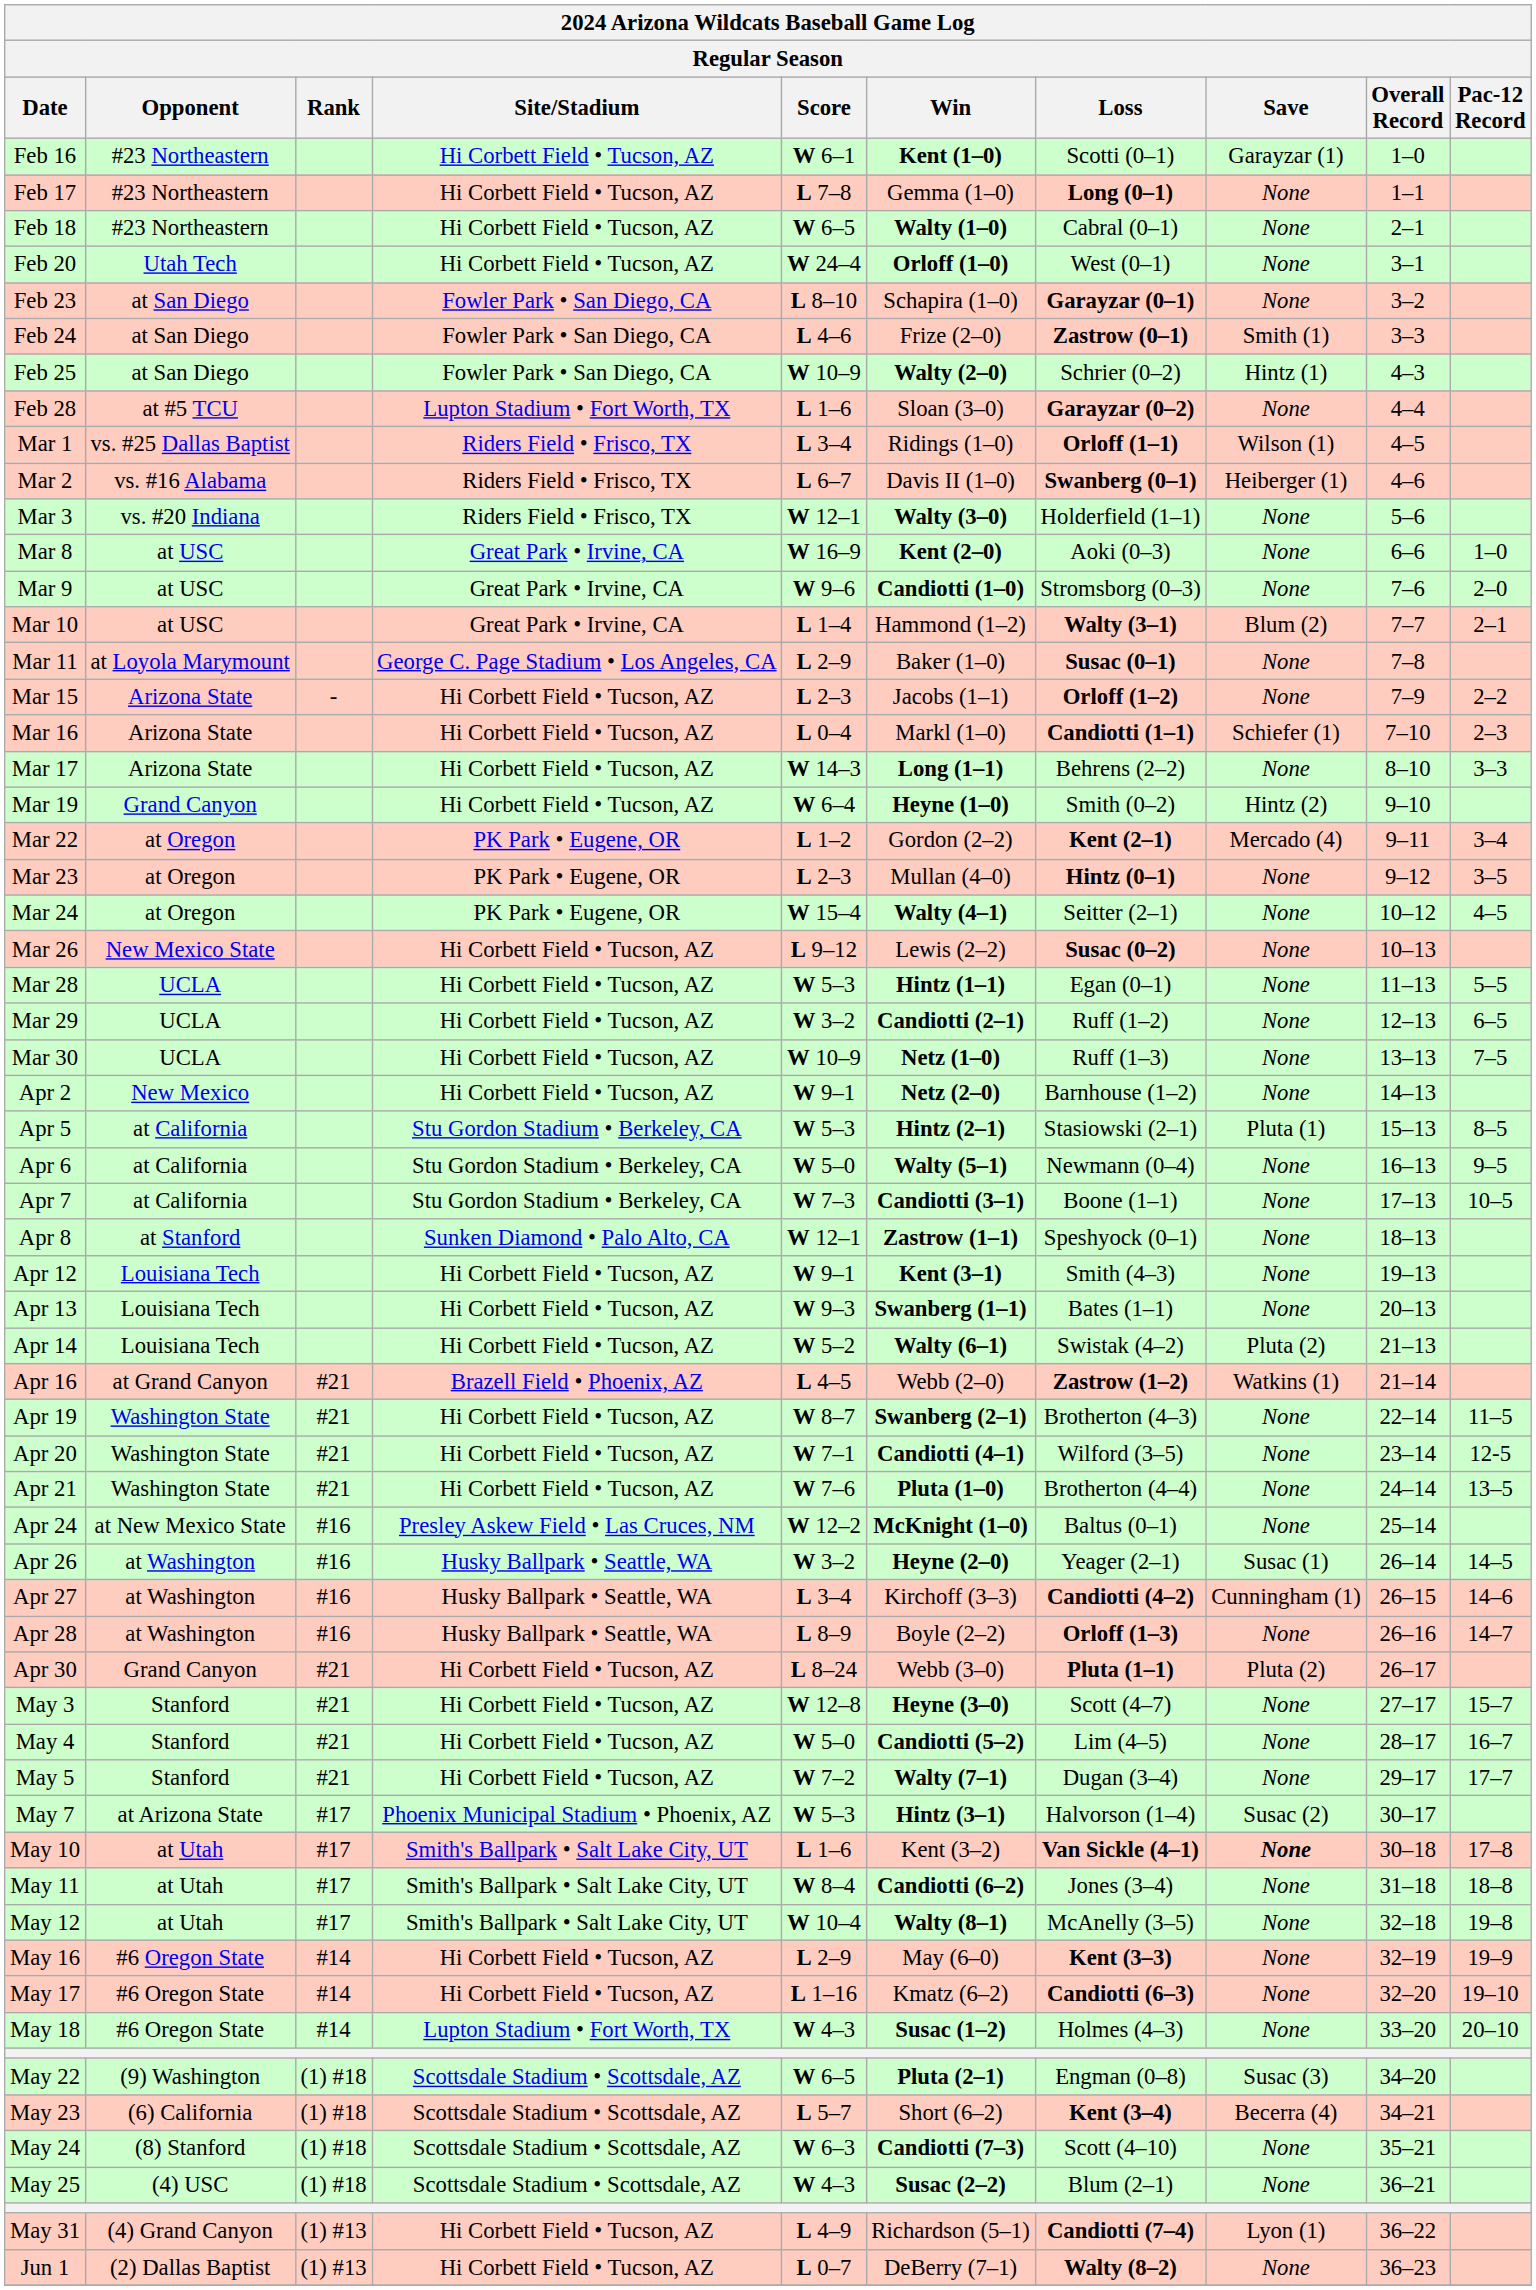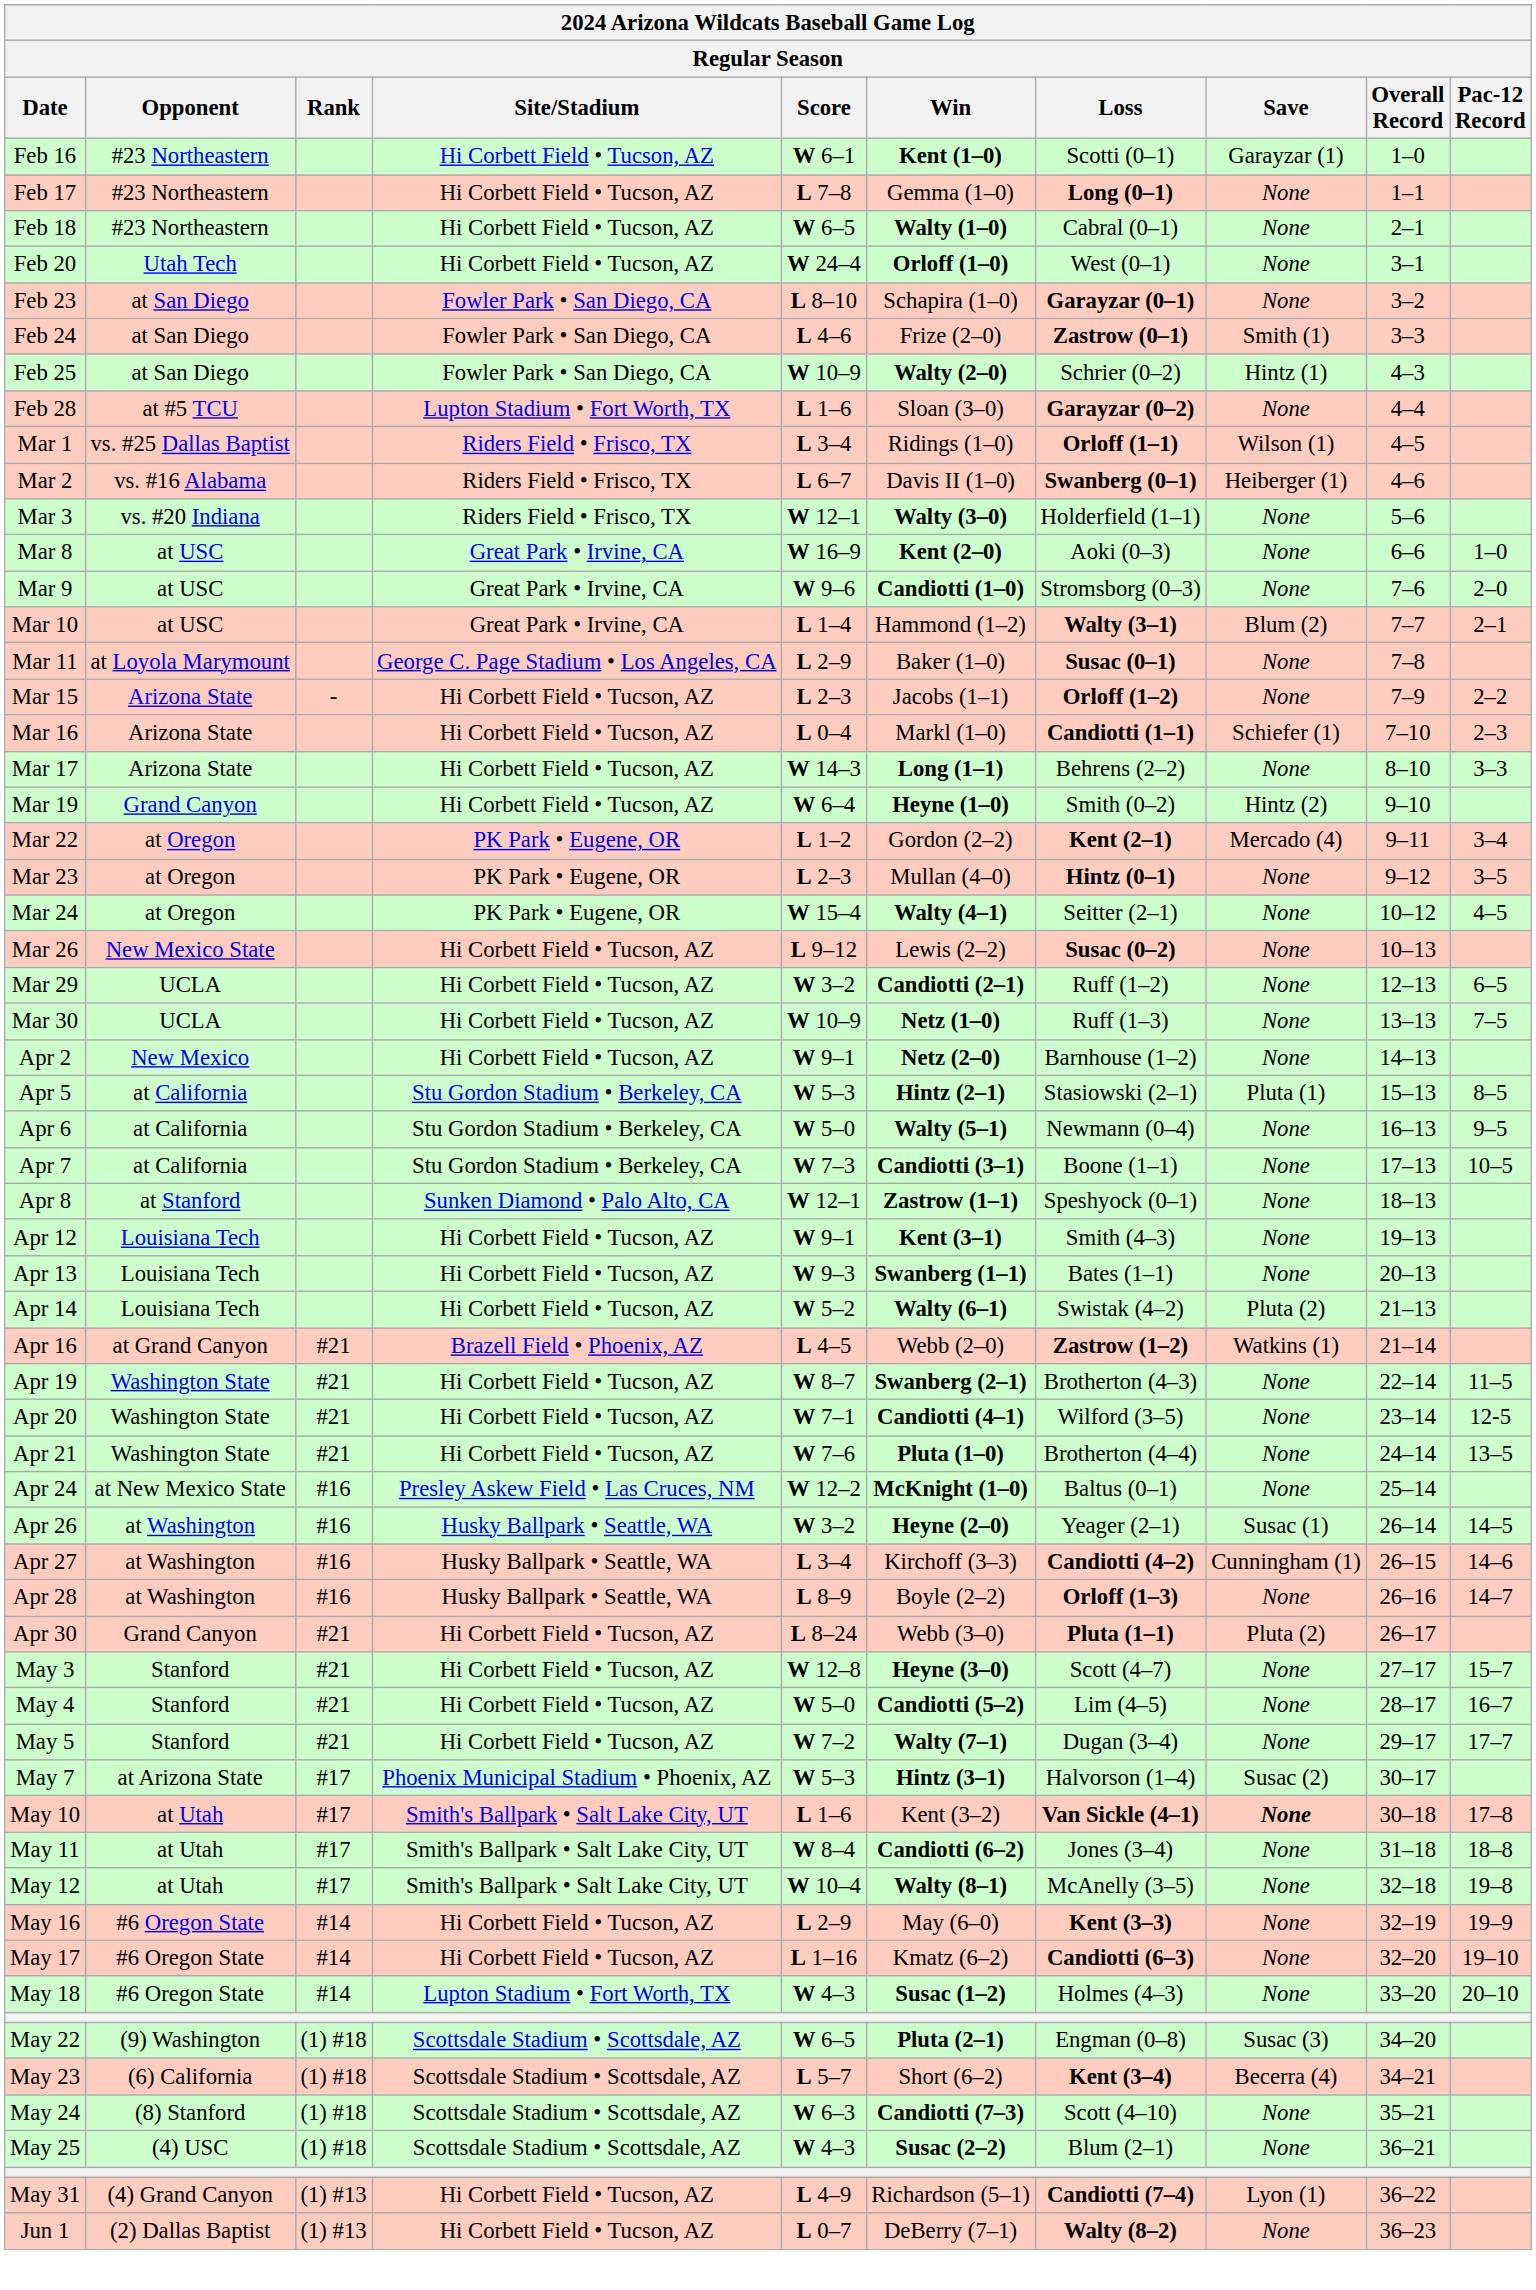- row: (45, 984)
